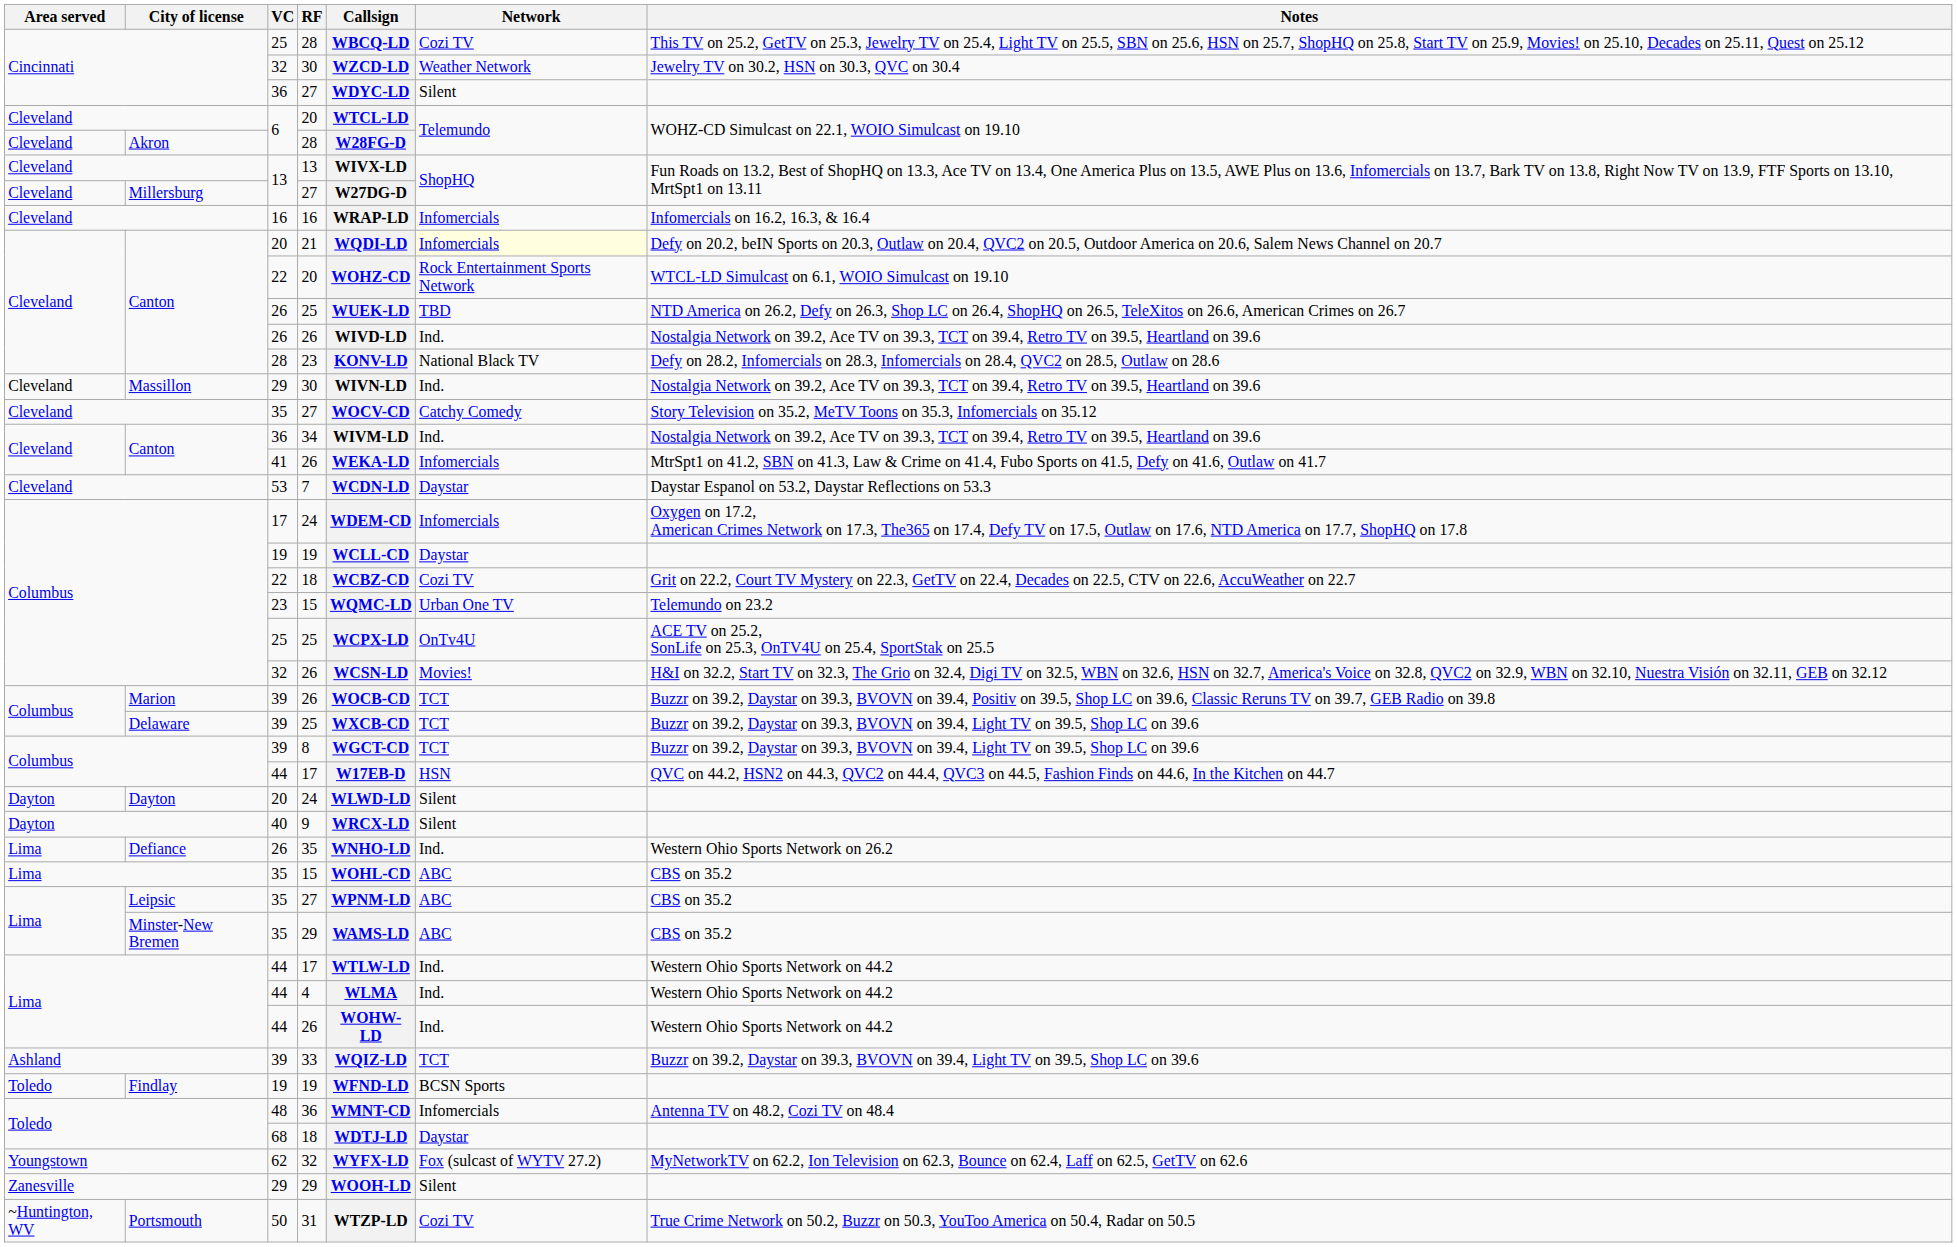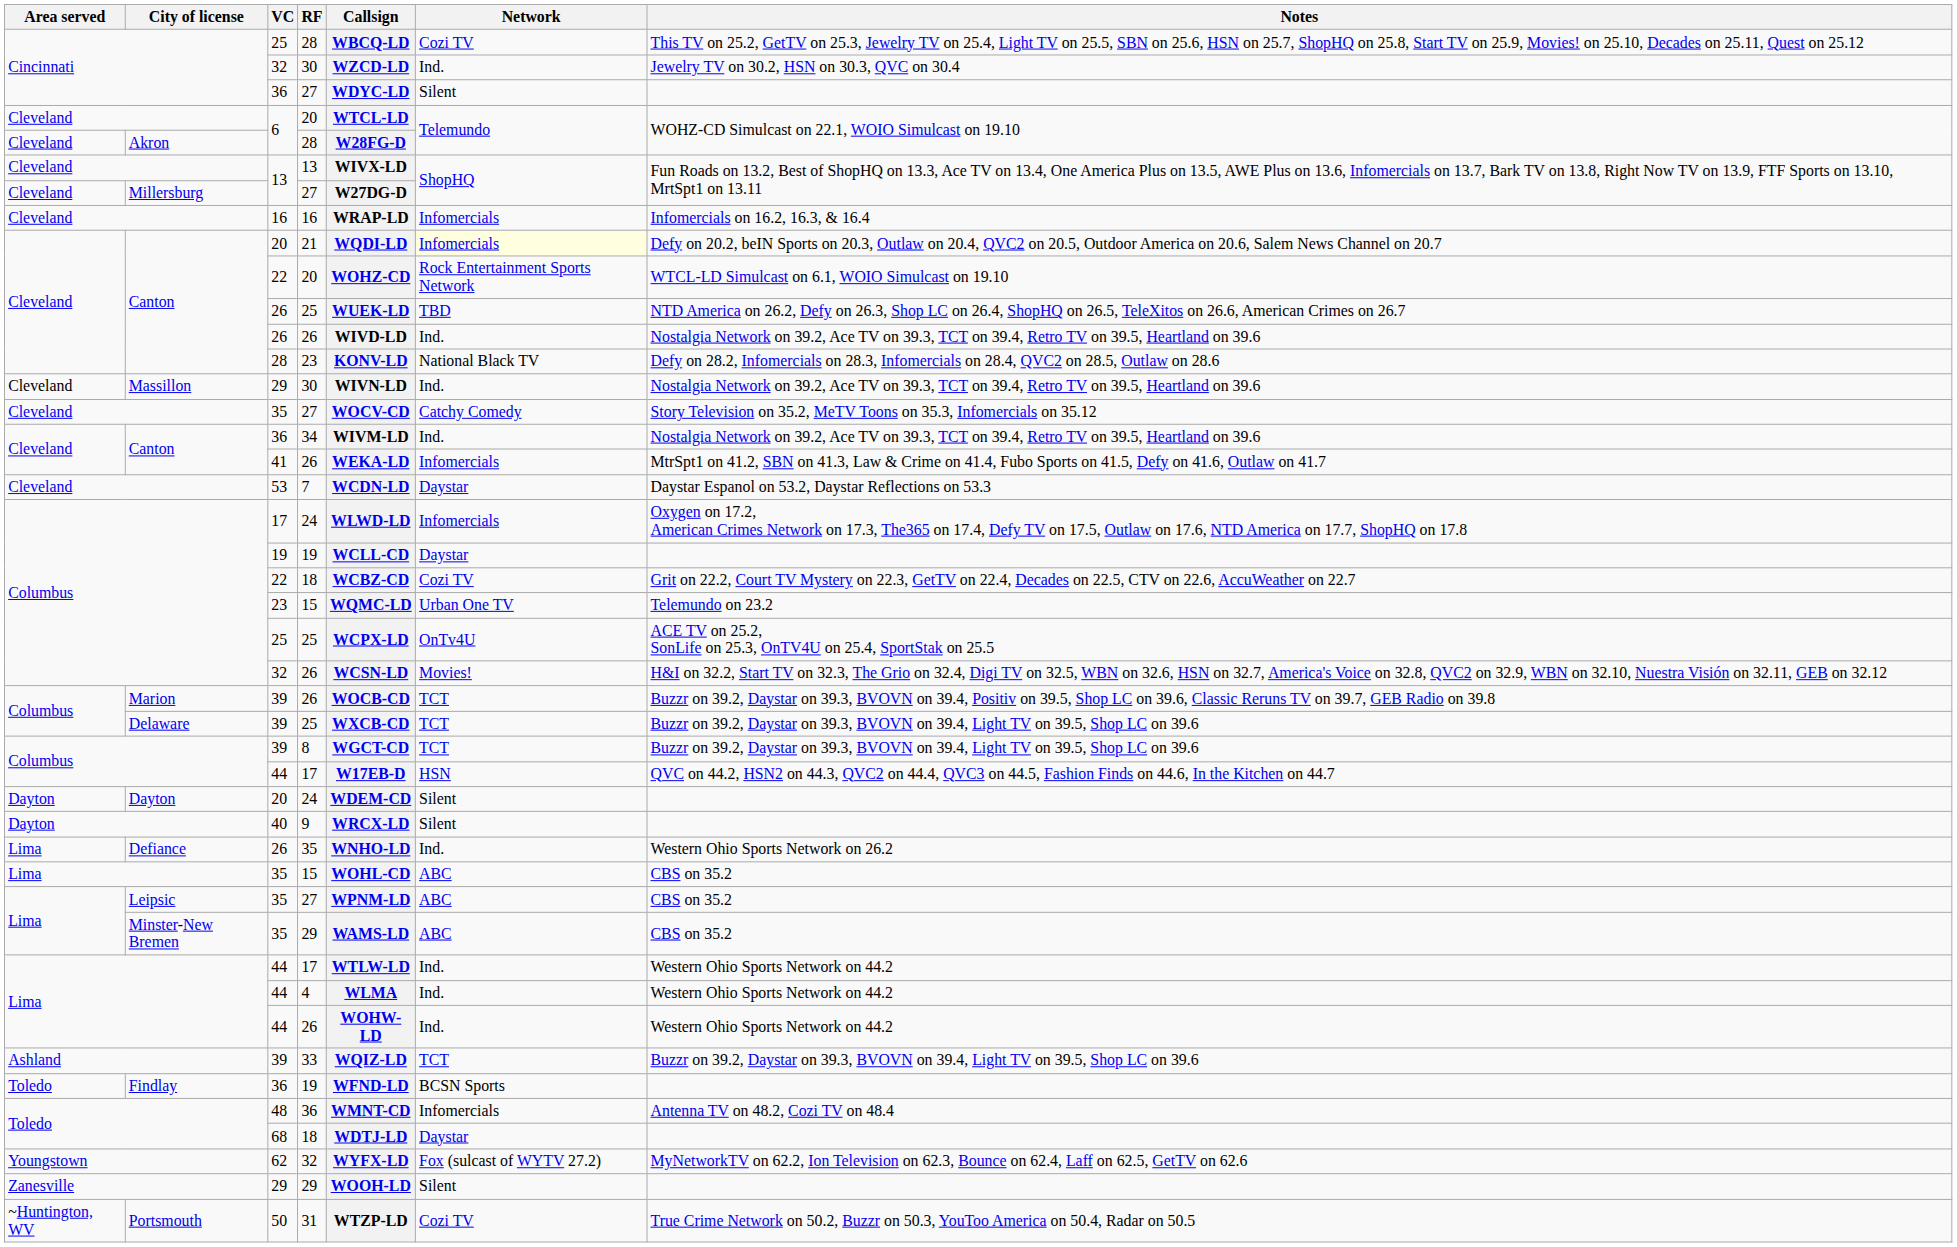(475, 67) Weather Network -> (432, 67) Ind.
(371, 521) WDEM-CD -> (371, 521) WLWD-LD
(371, 799) WLWD-LD -> (371, 799) WDEM-CD
(279, 1085) 19 -> (279, 1085) 36
